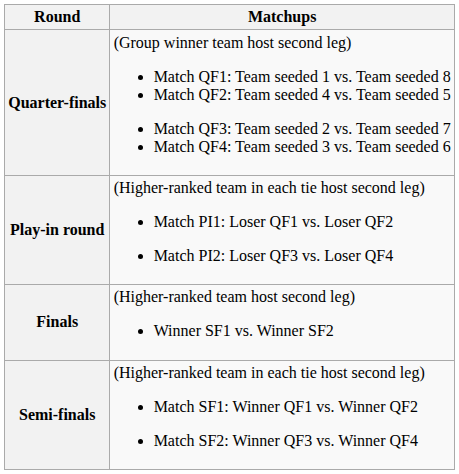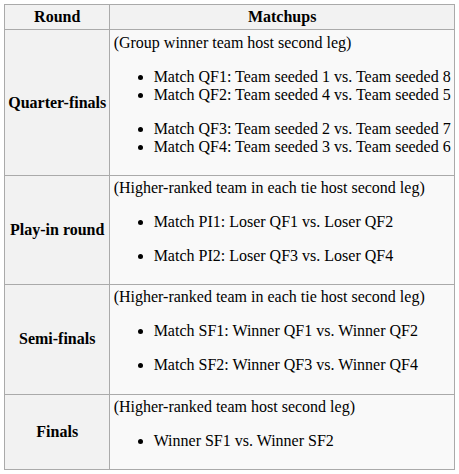rows swapped: (57, 414) <-> (57, 322)
